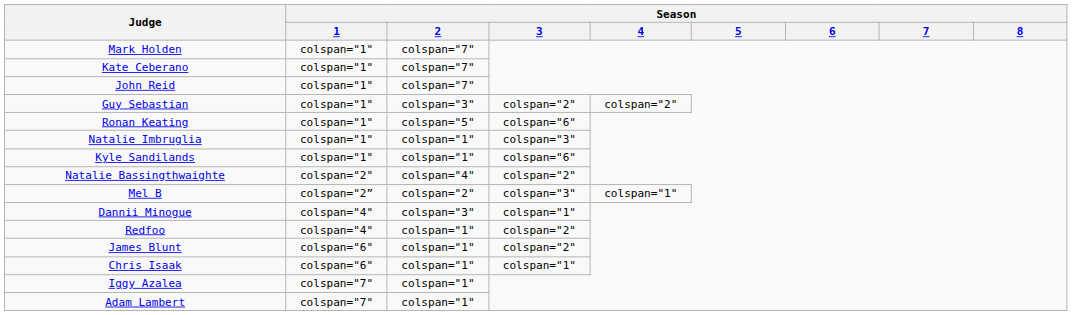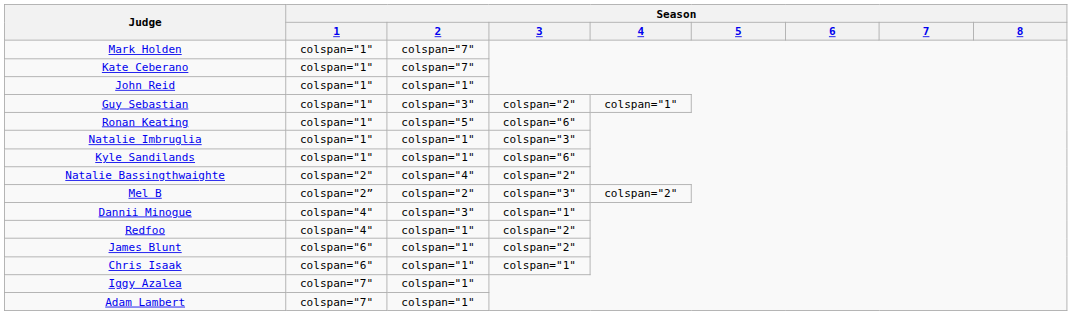(438, 85) colspan="7" -> (438, 85) colspan="1"
(641, 103) colspan="2" -> (641, 103) colspan="1"
(641, 194) colspan="1" -> (641, 194) colspan="2"
